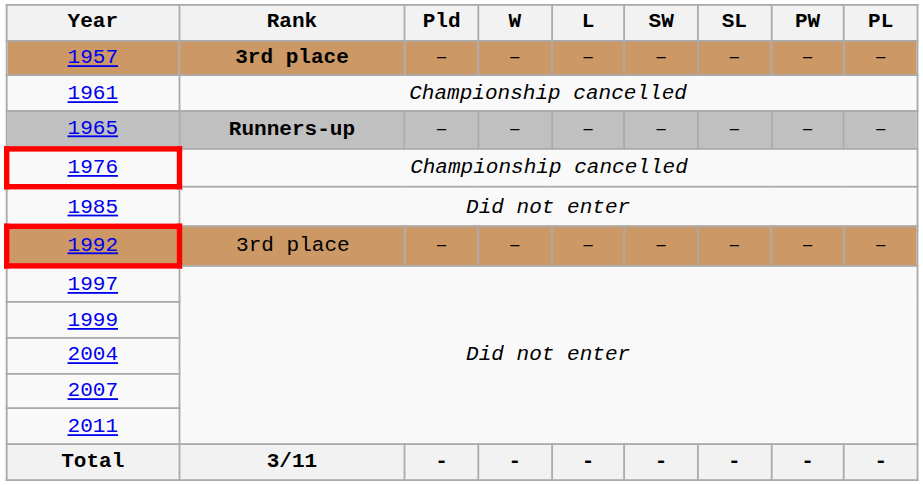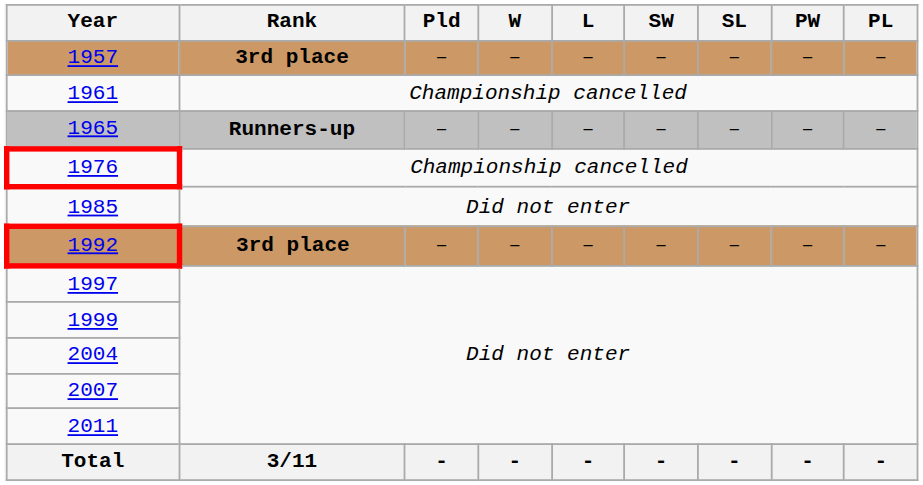(293, 245) normal -> (293, 245) bold
